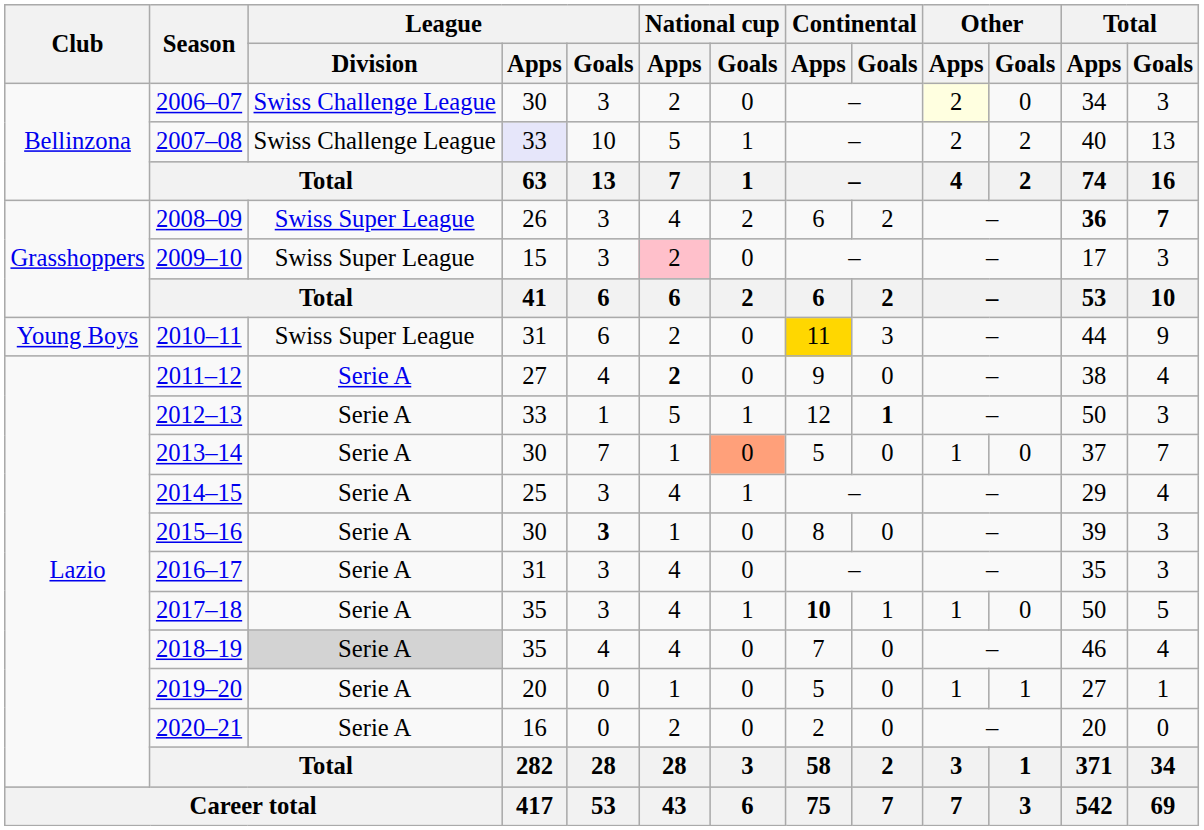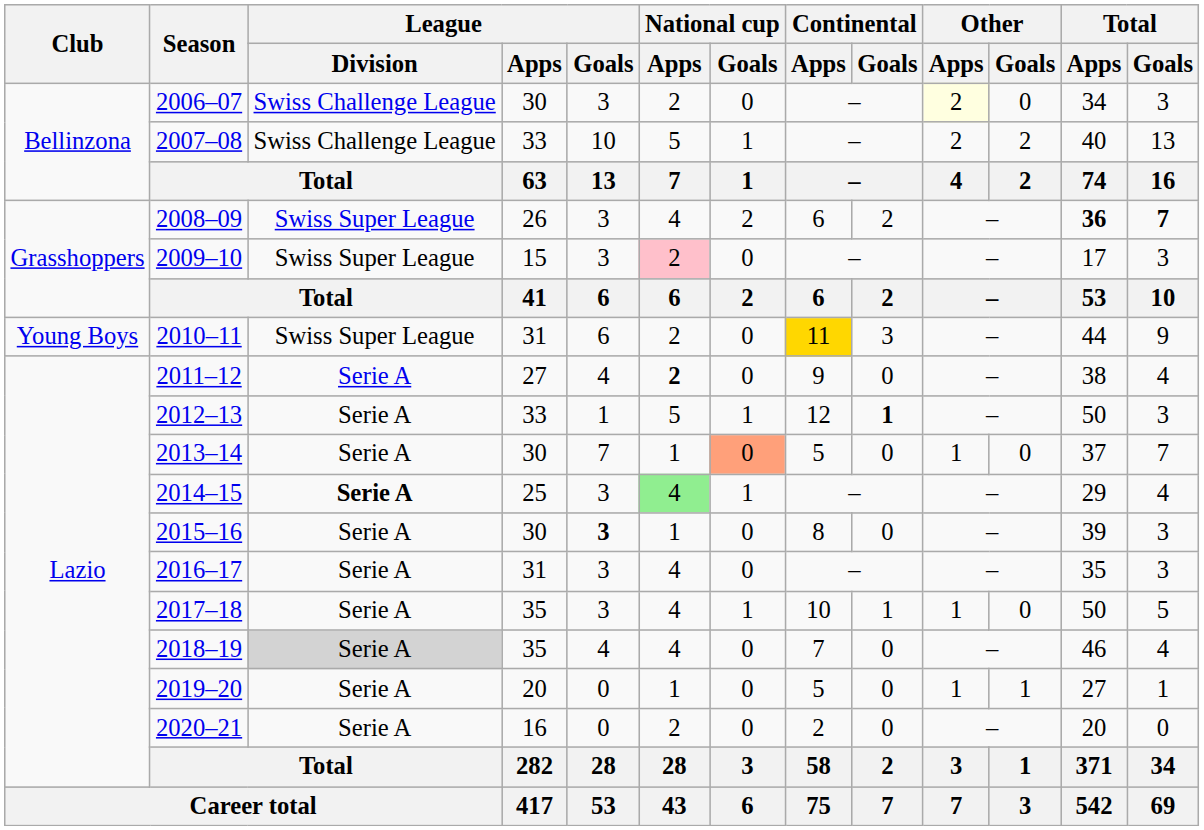(535, 141) lavender background -> (535, 141) no background
(375, 492) normal -> (375, 492) bold
(674, 492) no background -> (674, 492) lightgreen background
(818, 610) bold -> (818, 610) normal
